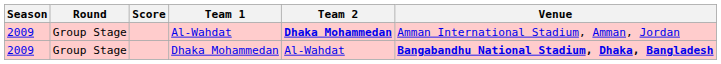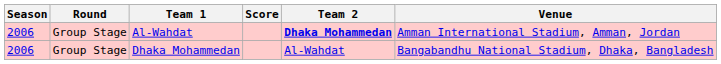columns swapped: (225, 14) <-> (149, 14)
(21, 32) 2009 -> (21, 32) 2006
(21, 50) 2009 -> (21, 50) 2006
(555, 50) bold -> (555, 50) normal
